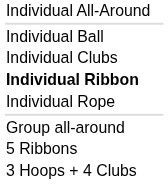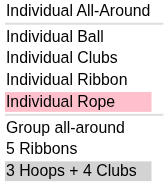(72, 80) bold -> (67, 80) normal
(61, 101) no background -> (61, 101) pink background
(71, 171) no background -> (71, 171) lightgrey background
